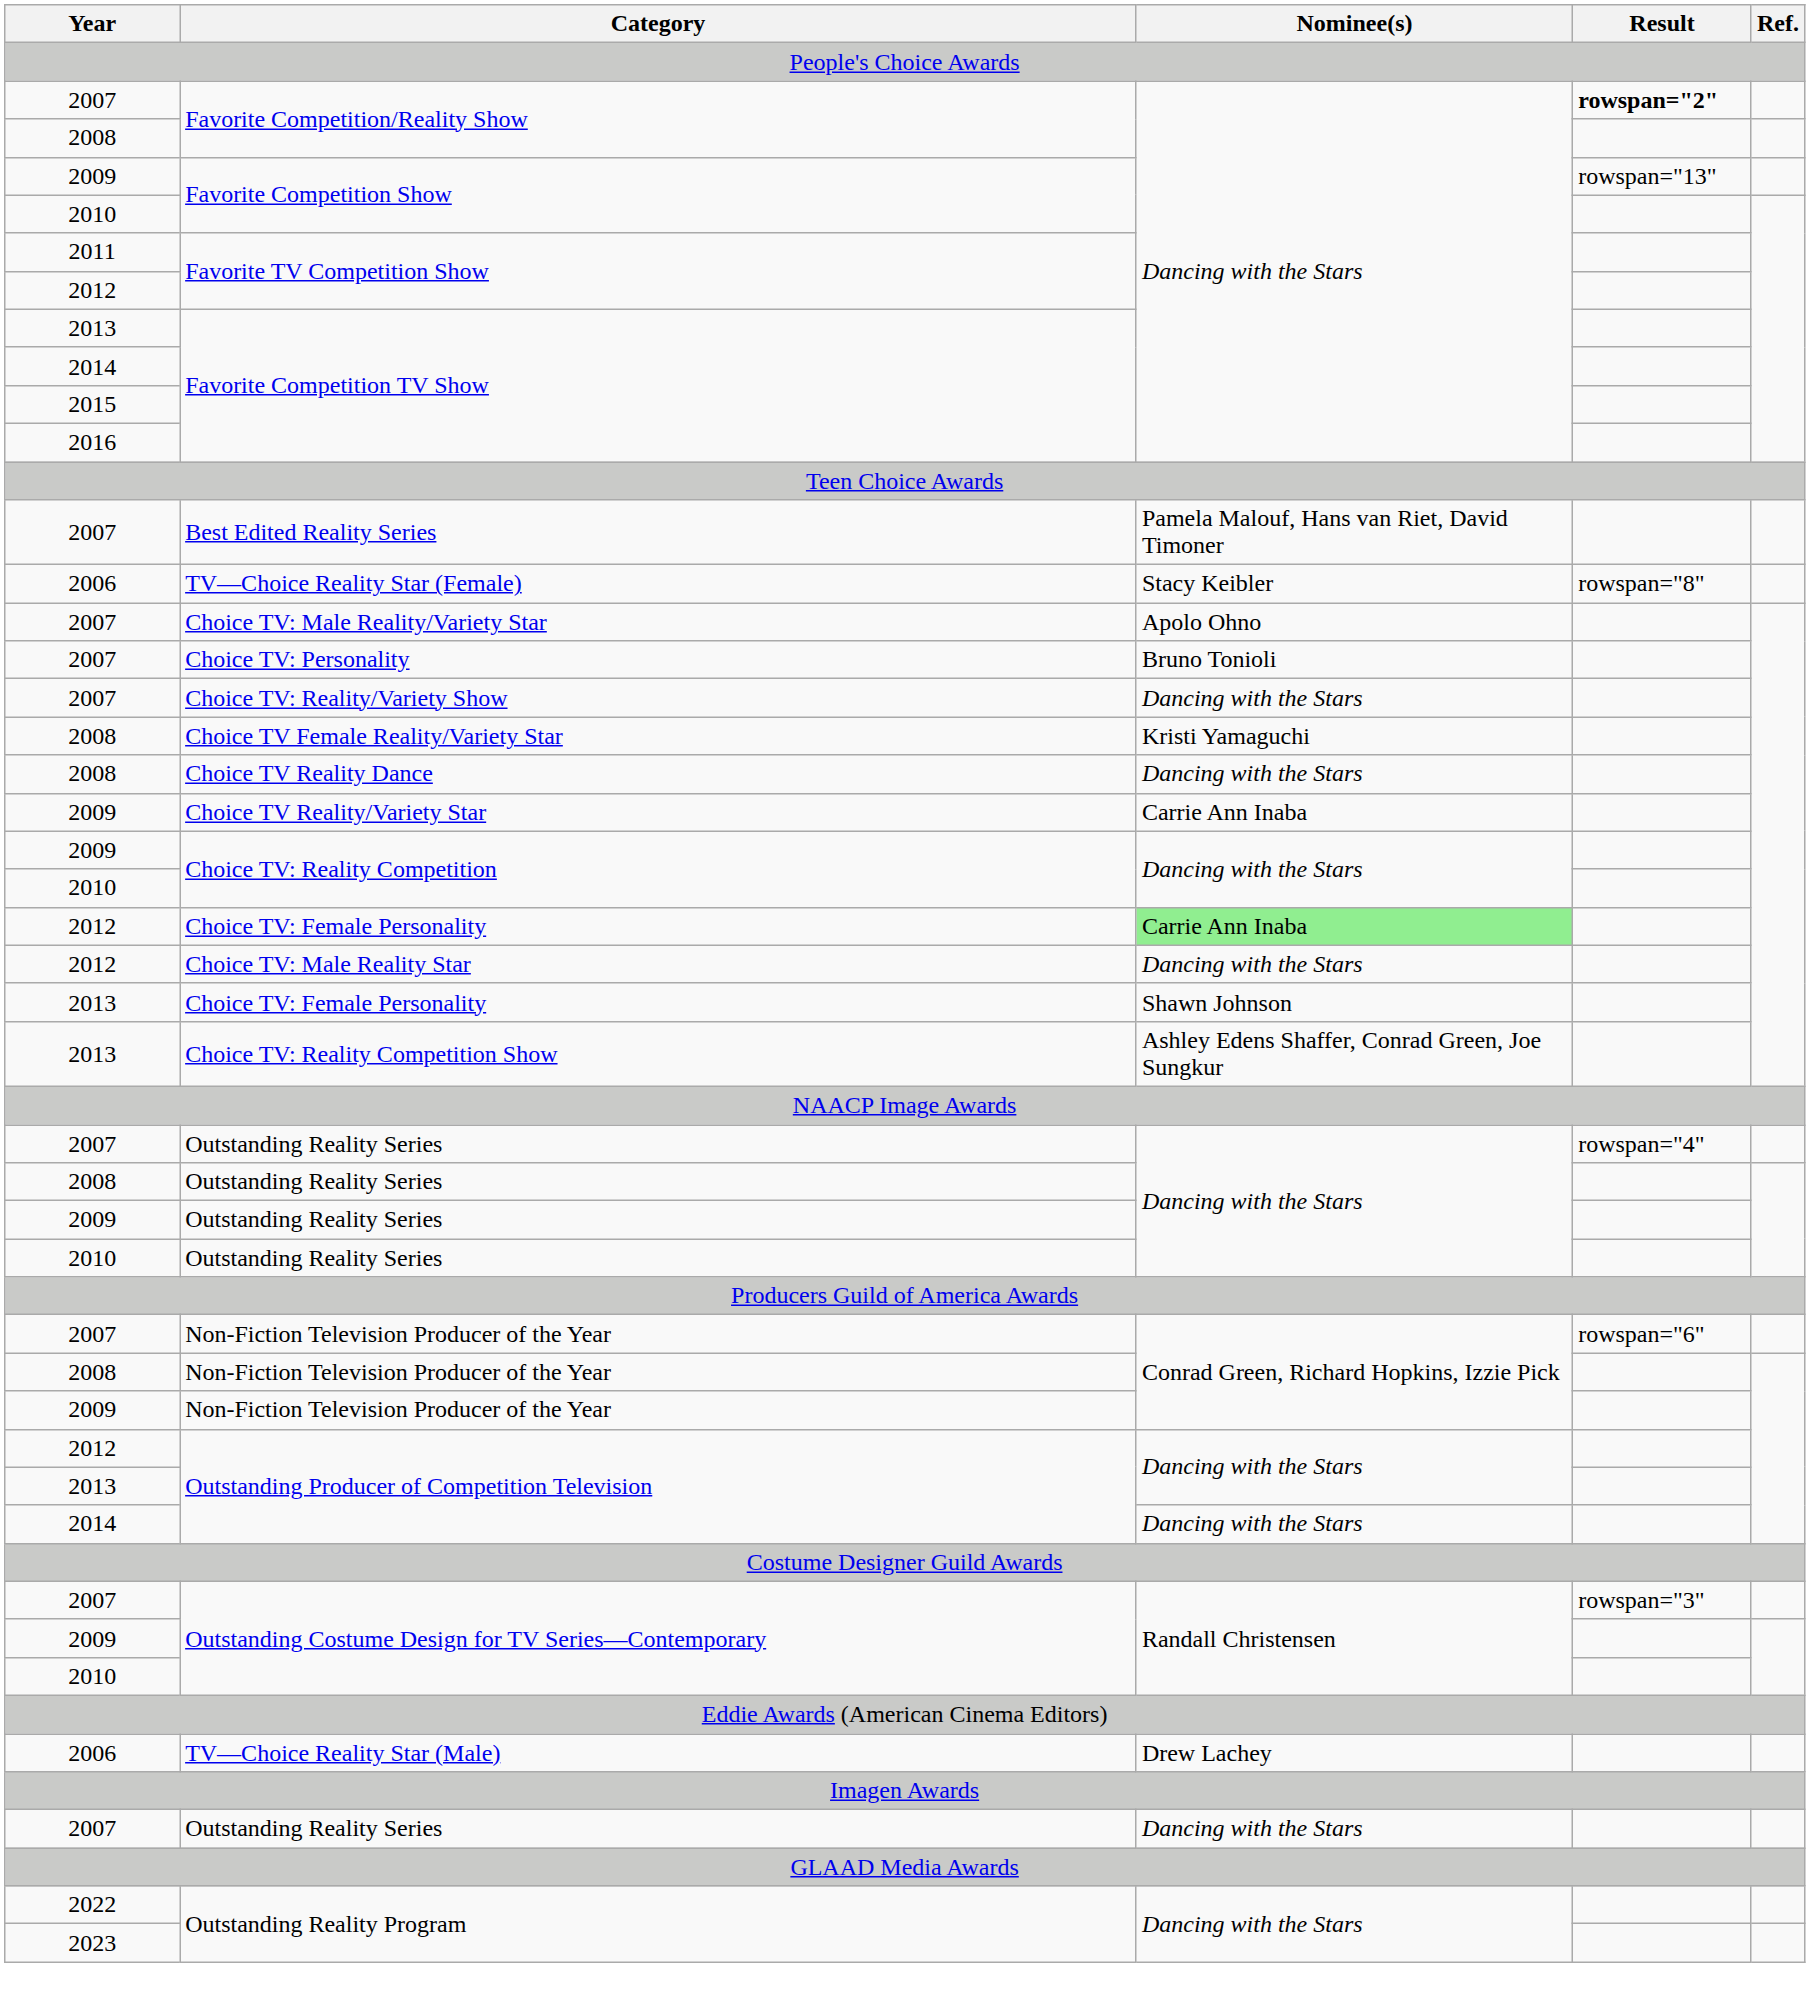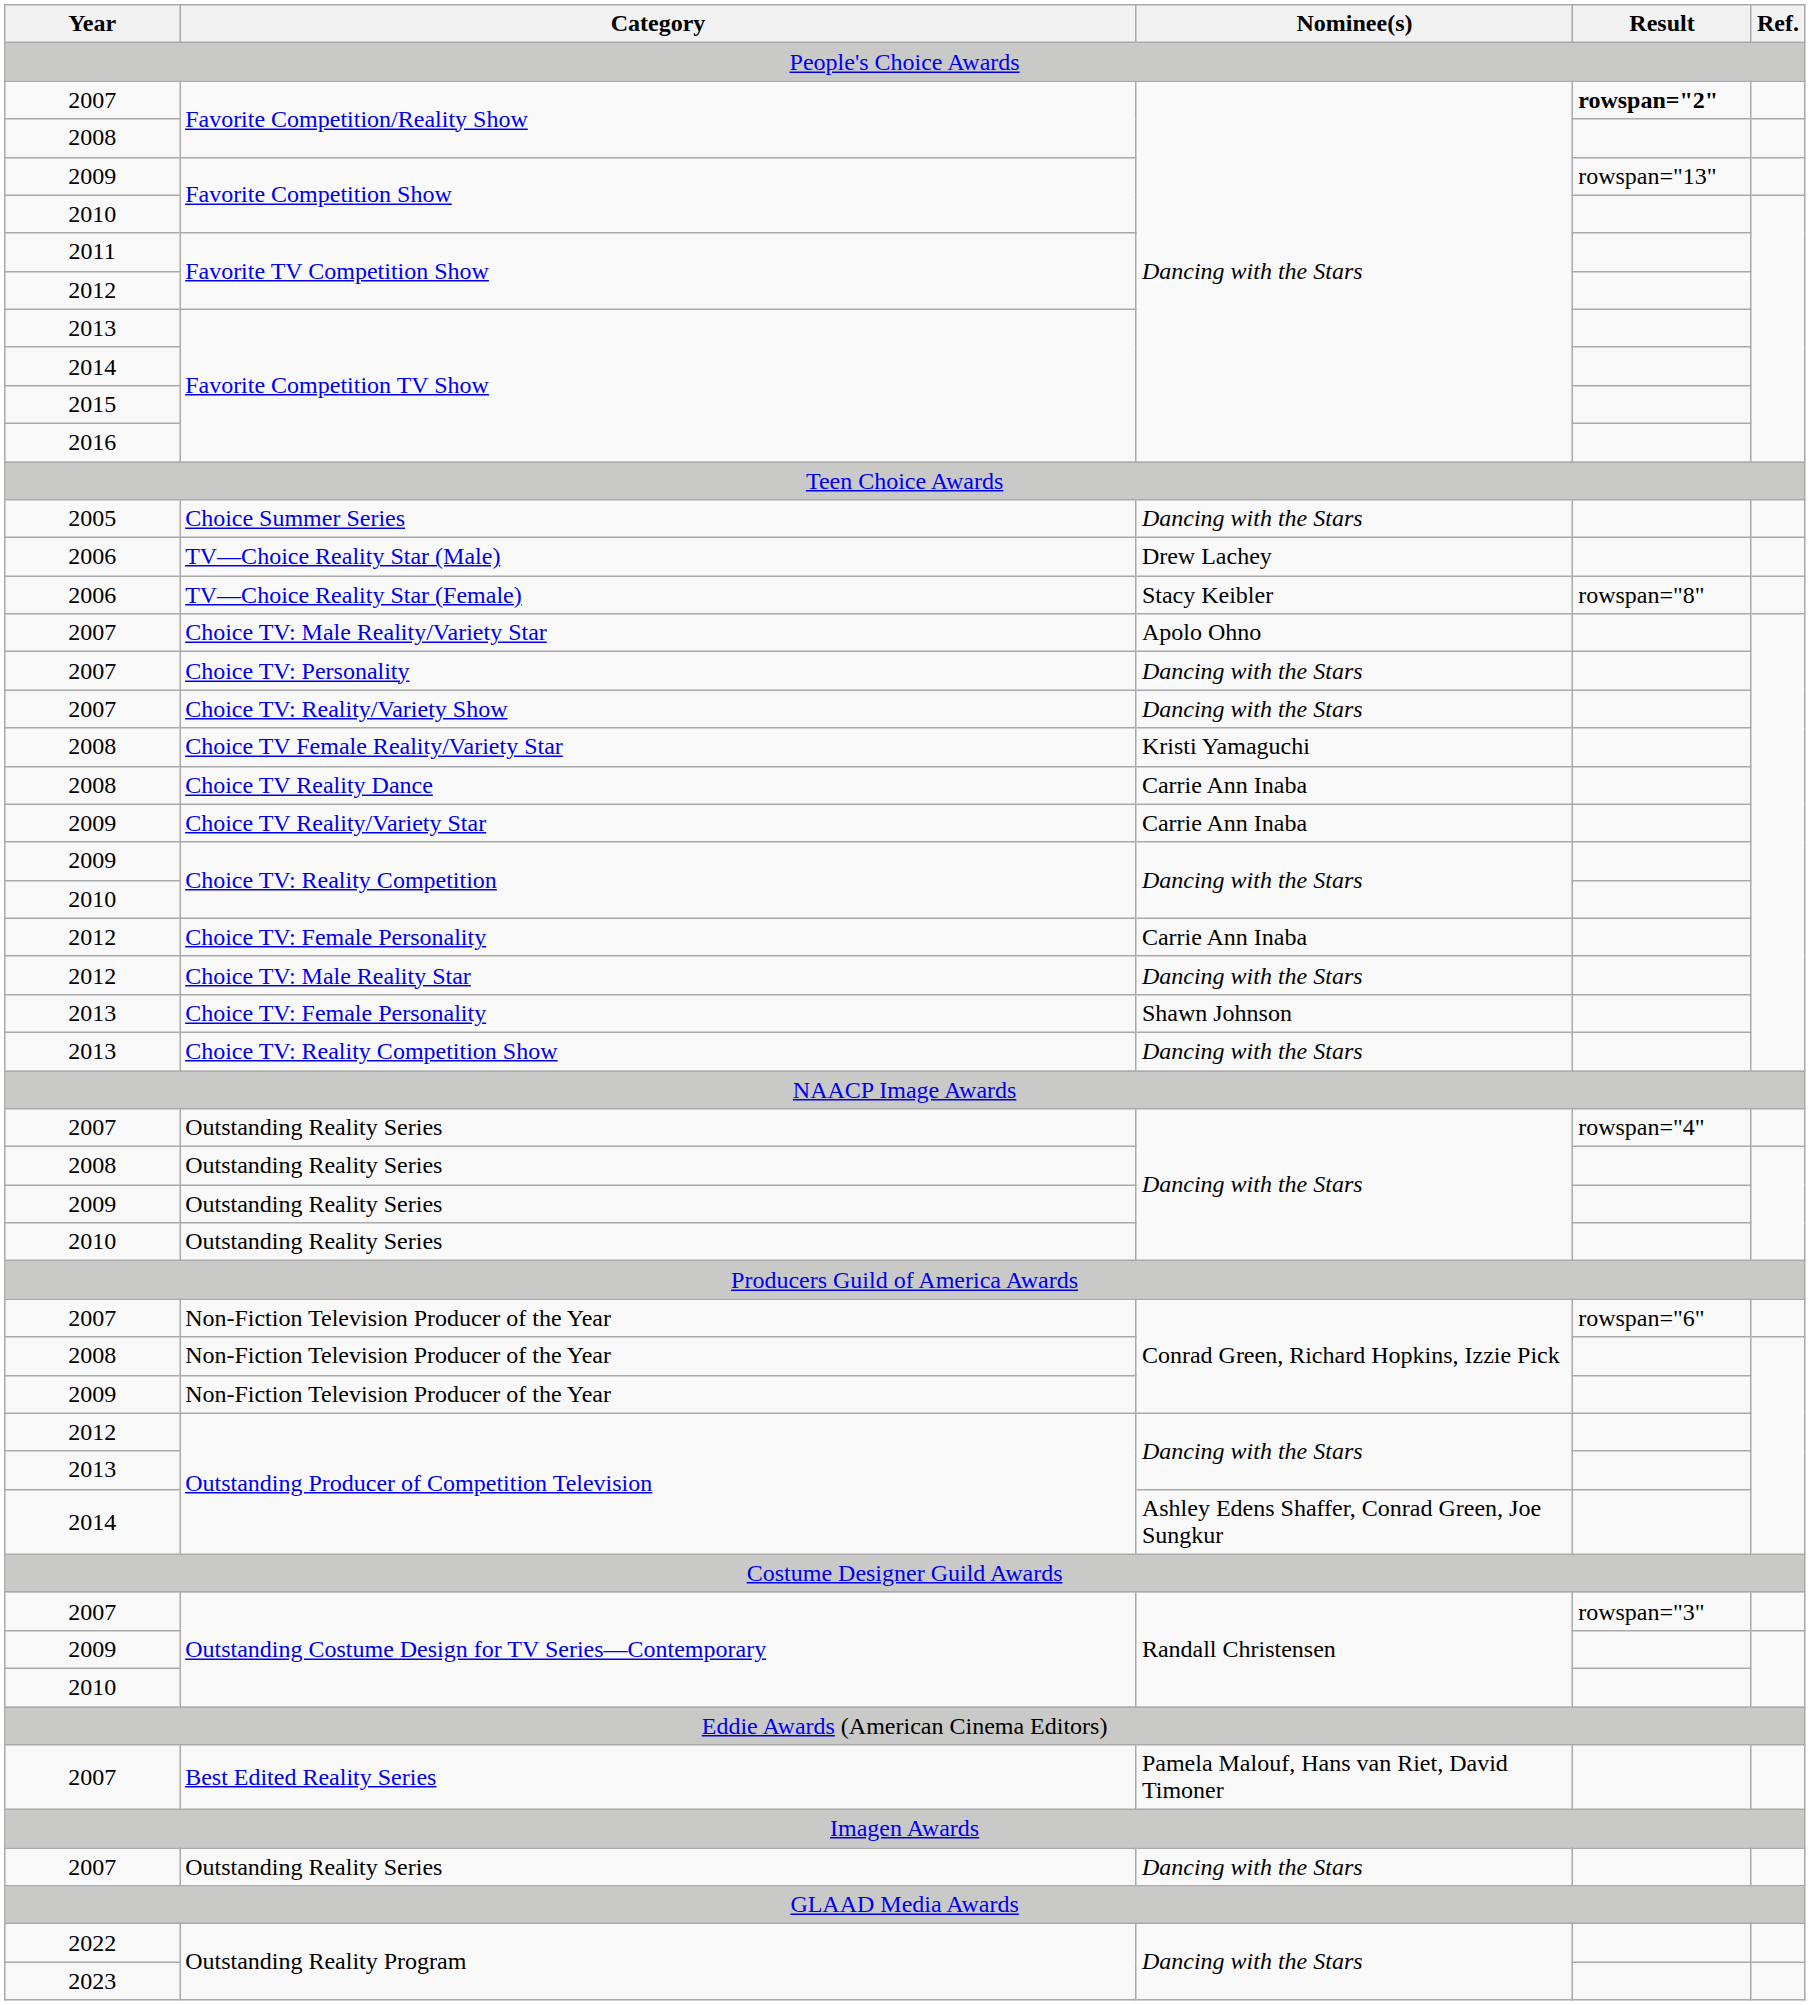+ row: (92, 518)
rows swapped: (92, 1752) <-> (92, 531)
(1209, 659) Bruno Tonioli -> (1252, 670) Dancing with the Stars
(1252, 773) Dancing with the Stars -> (1225, 784) Carrie Ann Inaba
(1225, 925) lightgreen background -> (1225, 937) no background
(1341, 1053) Ashley Edens Shaffer, Conrad Green, Joe Sungkur -> (1252, 1051) Dancing with the Stars
(1252, 1523) Dancing with the Stars -> (1341, 1521) Ashley Edens Shaffer, Conrad Green, Joe Sungkur
